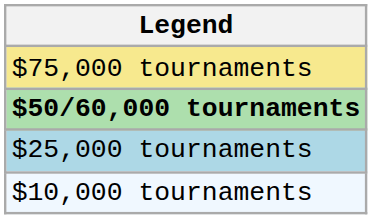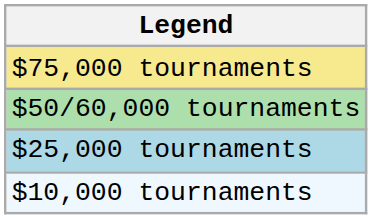(186, 109) bold -> (186, 109) normal
